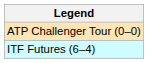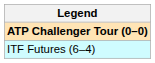(74, 31) normal -> (77, 31) bold
